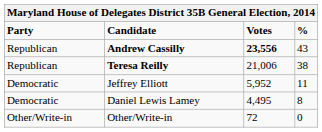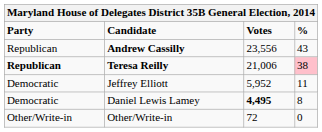(262, 48) bold -> (262, 48) normal
(32, 65) normal -> (34, 65) bold
(303, 65) no background -> (303, 65) pink background
(259, 100) normal -> (259, 100) bold
